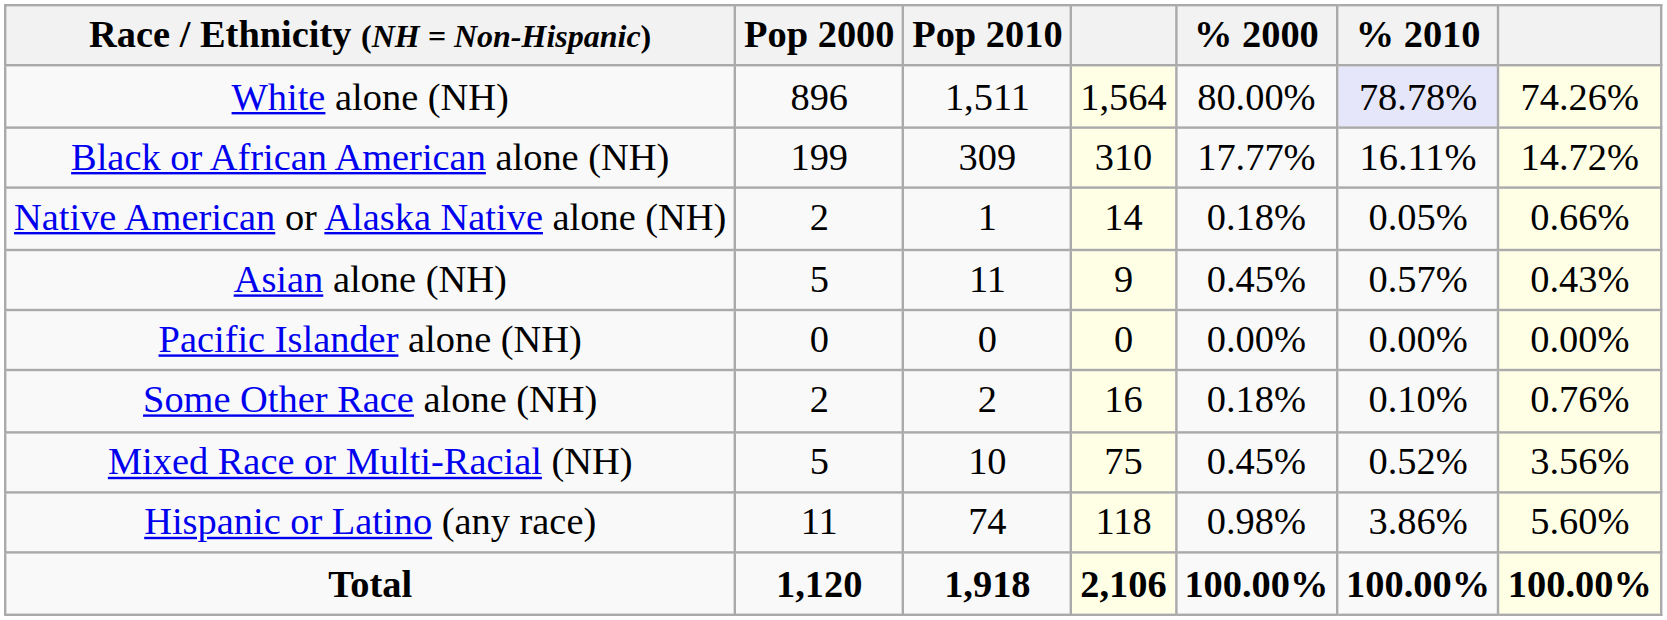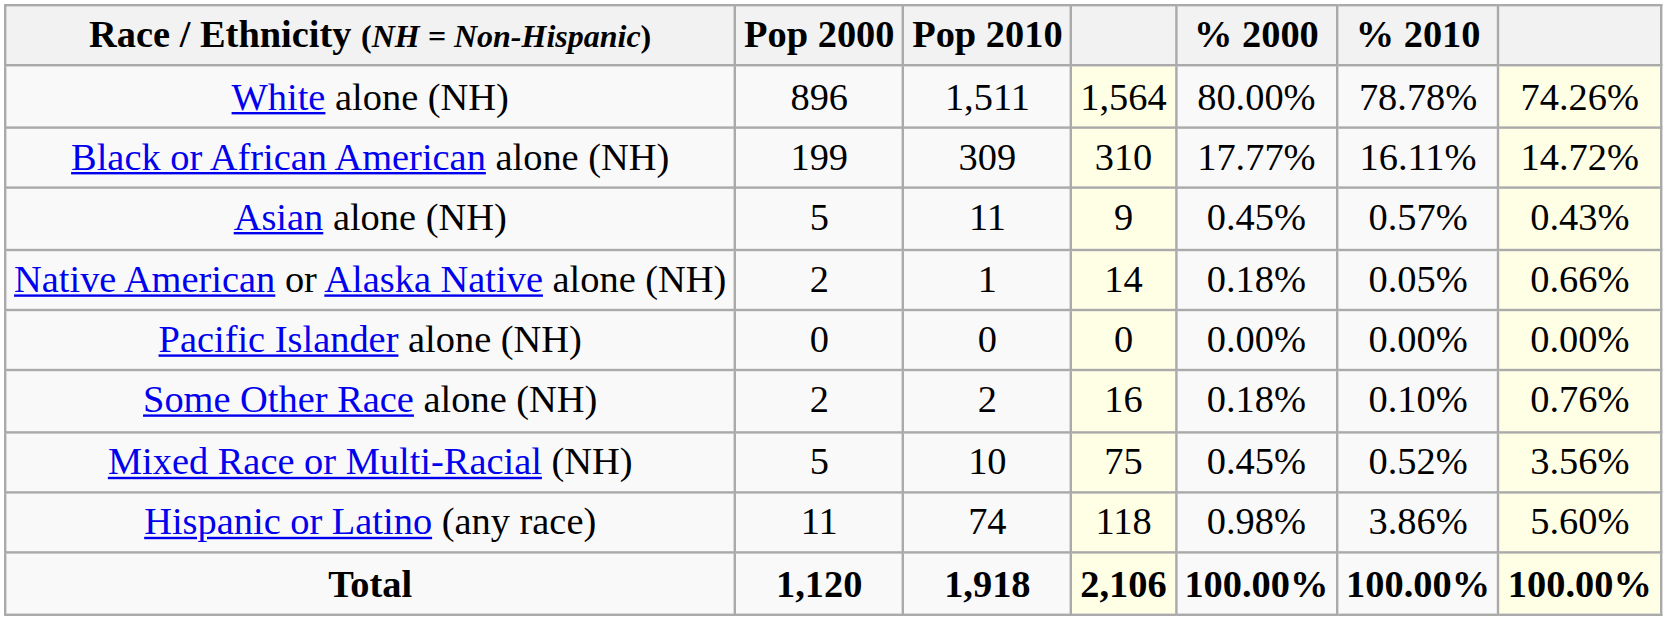(1418, 95) lavender background -> (1418, 95) no background
rows swapped: (370, 217) <-> (370, 278)
